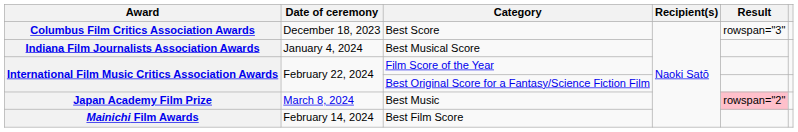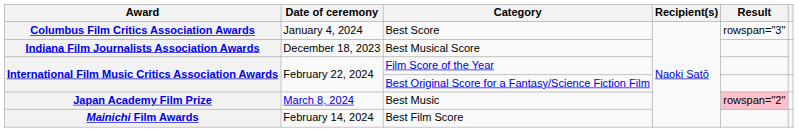(332, 30) December 18, 2023 -> (323, 30) January 4, 2024
(323, 48) January 4, 2024 -> (332, 48) December 18, 2023
